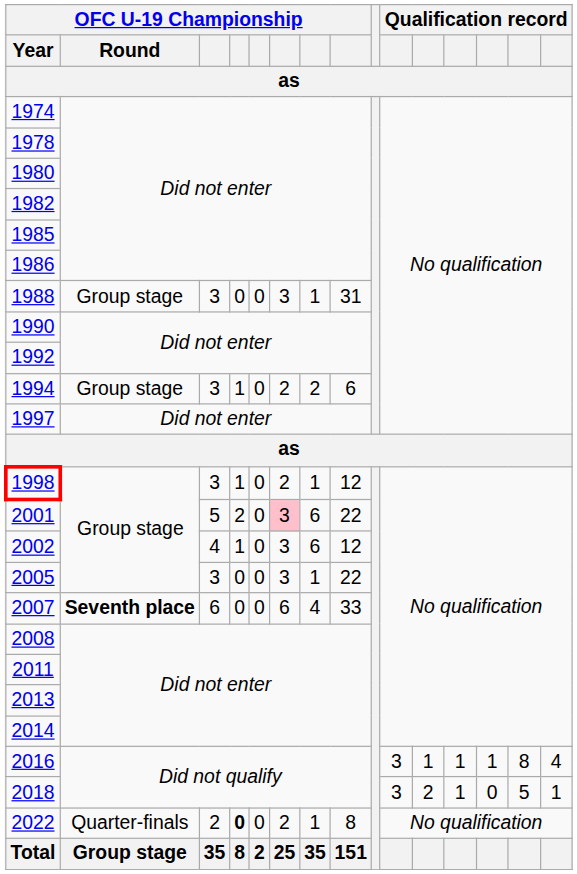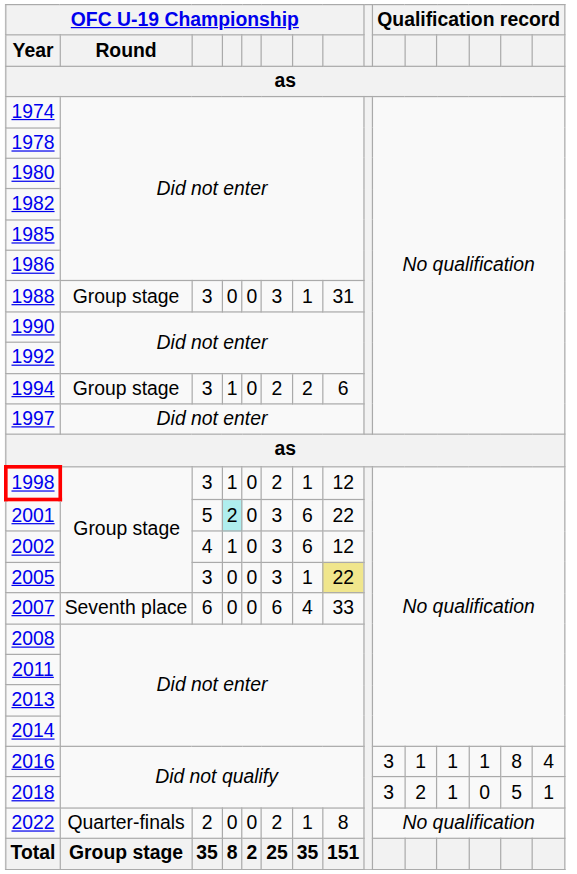(240, 515) no background -> (232, 515) paleturquoise background
(284, 515) pink background -> (277, 515) no background
(351, 577) no background -> (343, 577) khaki background
(130, 608) bold -> (126, 608) normal
(240, 822) bold -> (232, 822) normal
